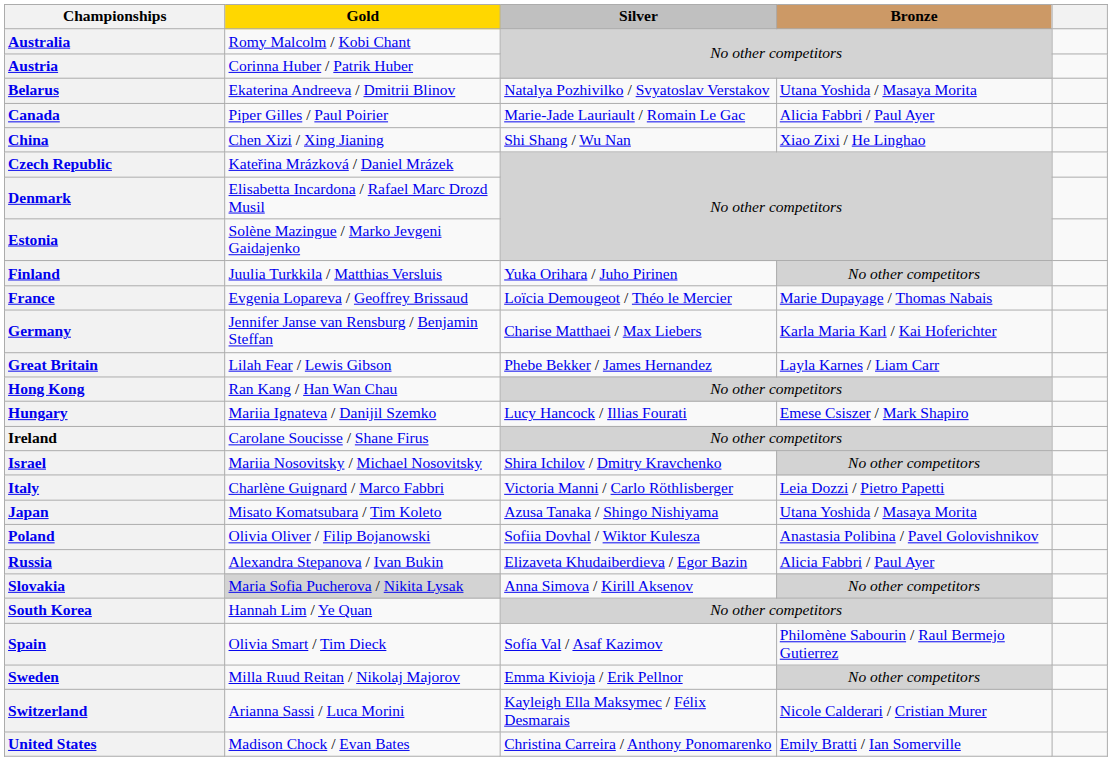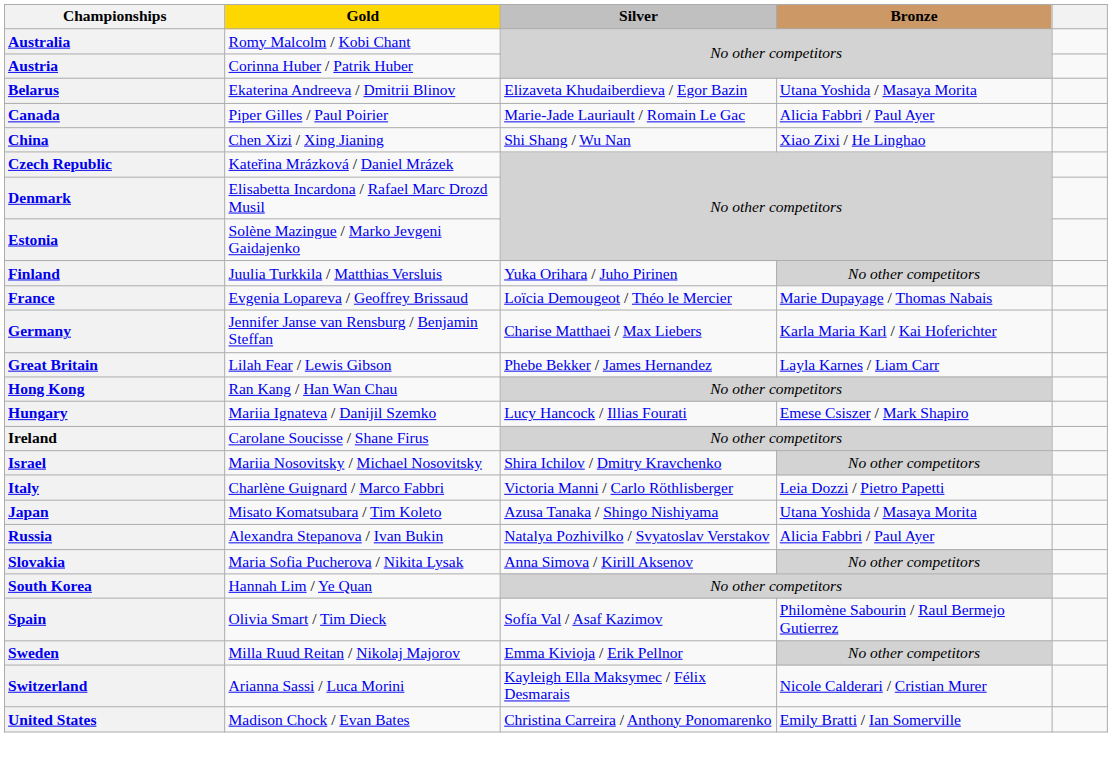(637, 90) Natalya Pozhivilko / Svyatoslav Verstakov -> (626, 90) Elizaveta Khudaiberdieva / Egor Bazin
- row: (31, 536)
(626, 561) Elizaveta Khudaiberdieva / Egor Bazin -> (637, 536) Natalya Pozhivilko / Svyatoslav Verstakov
(346, 586) lightgrey background -> (346, 561) no background
